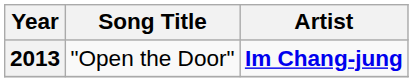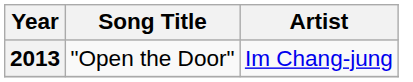(324, 58) bold -> (319, 58) normal
